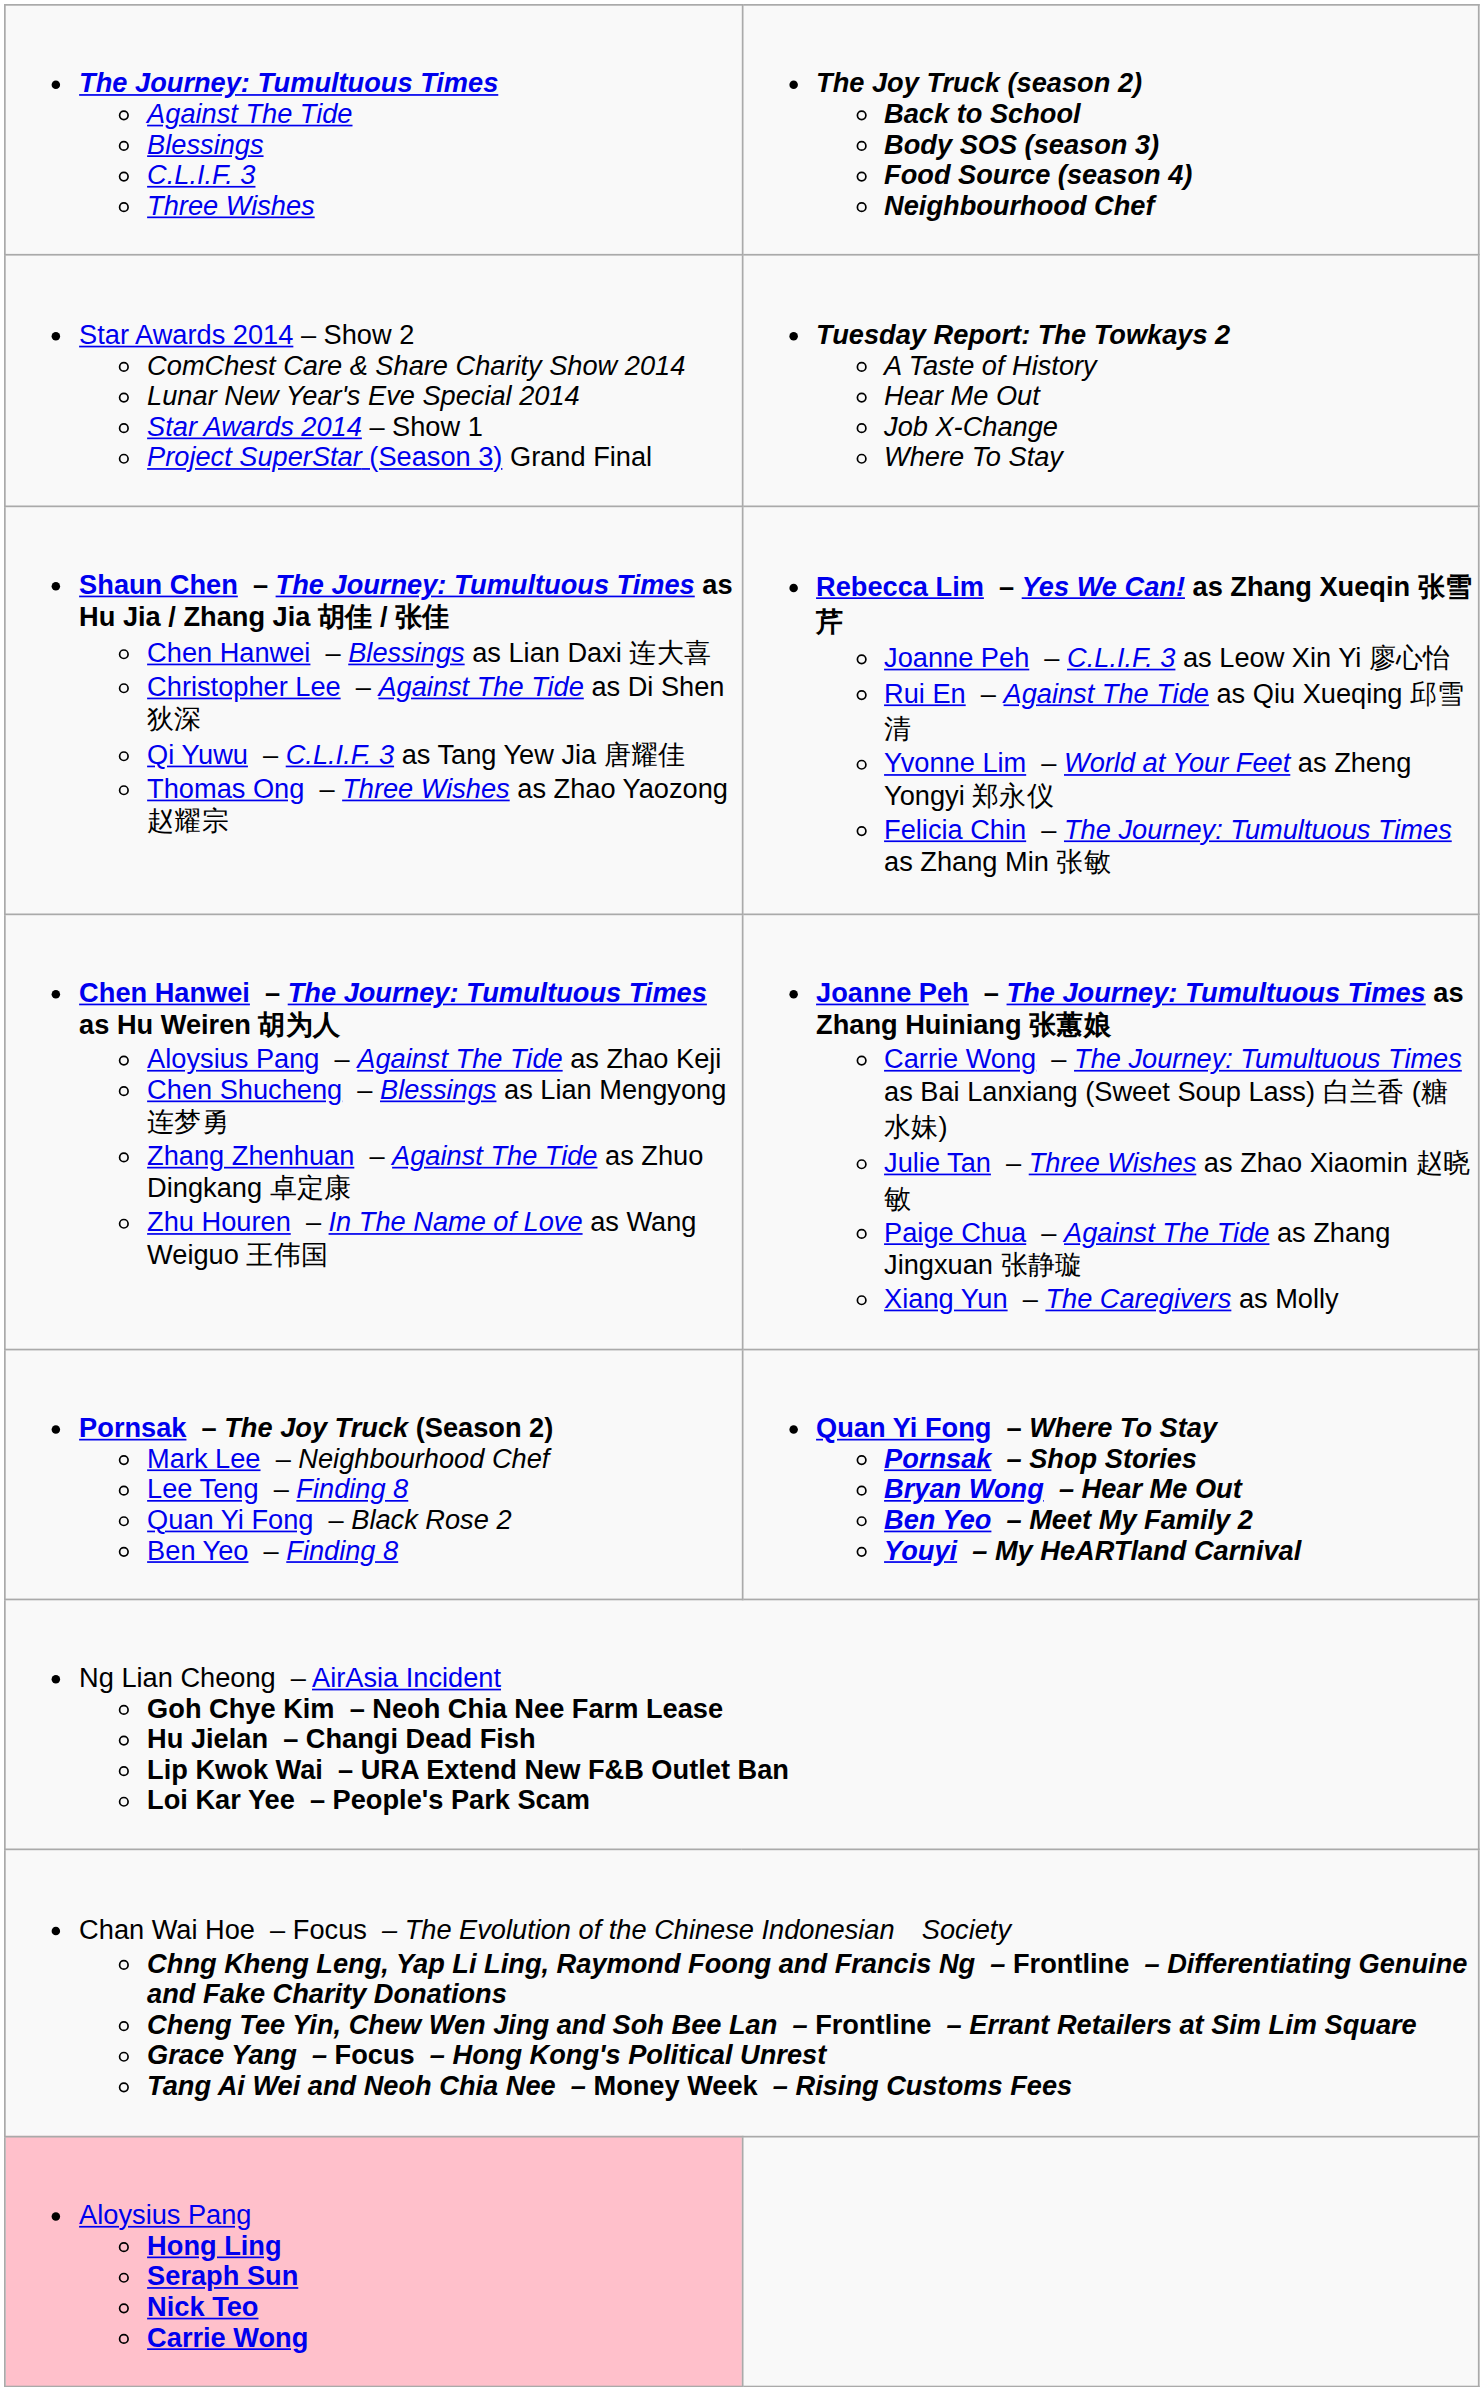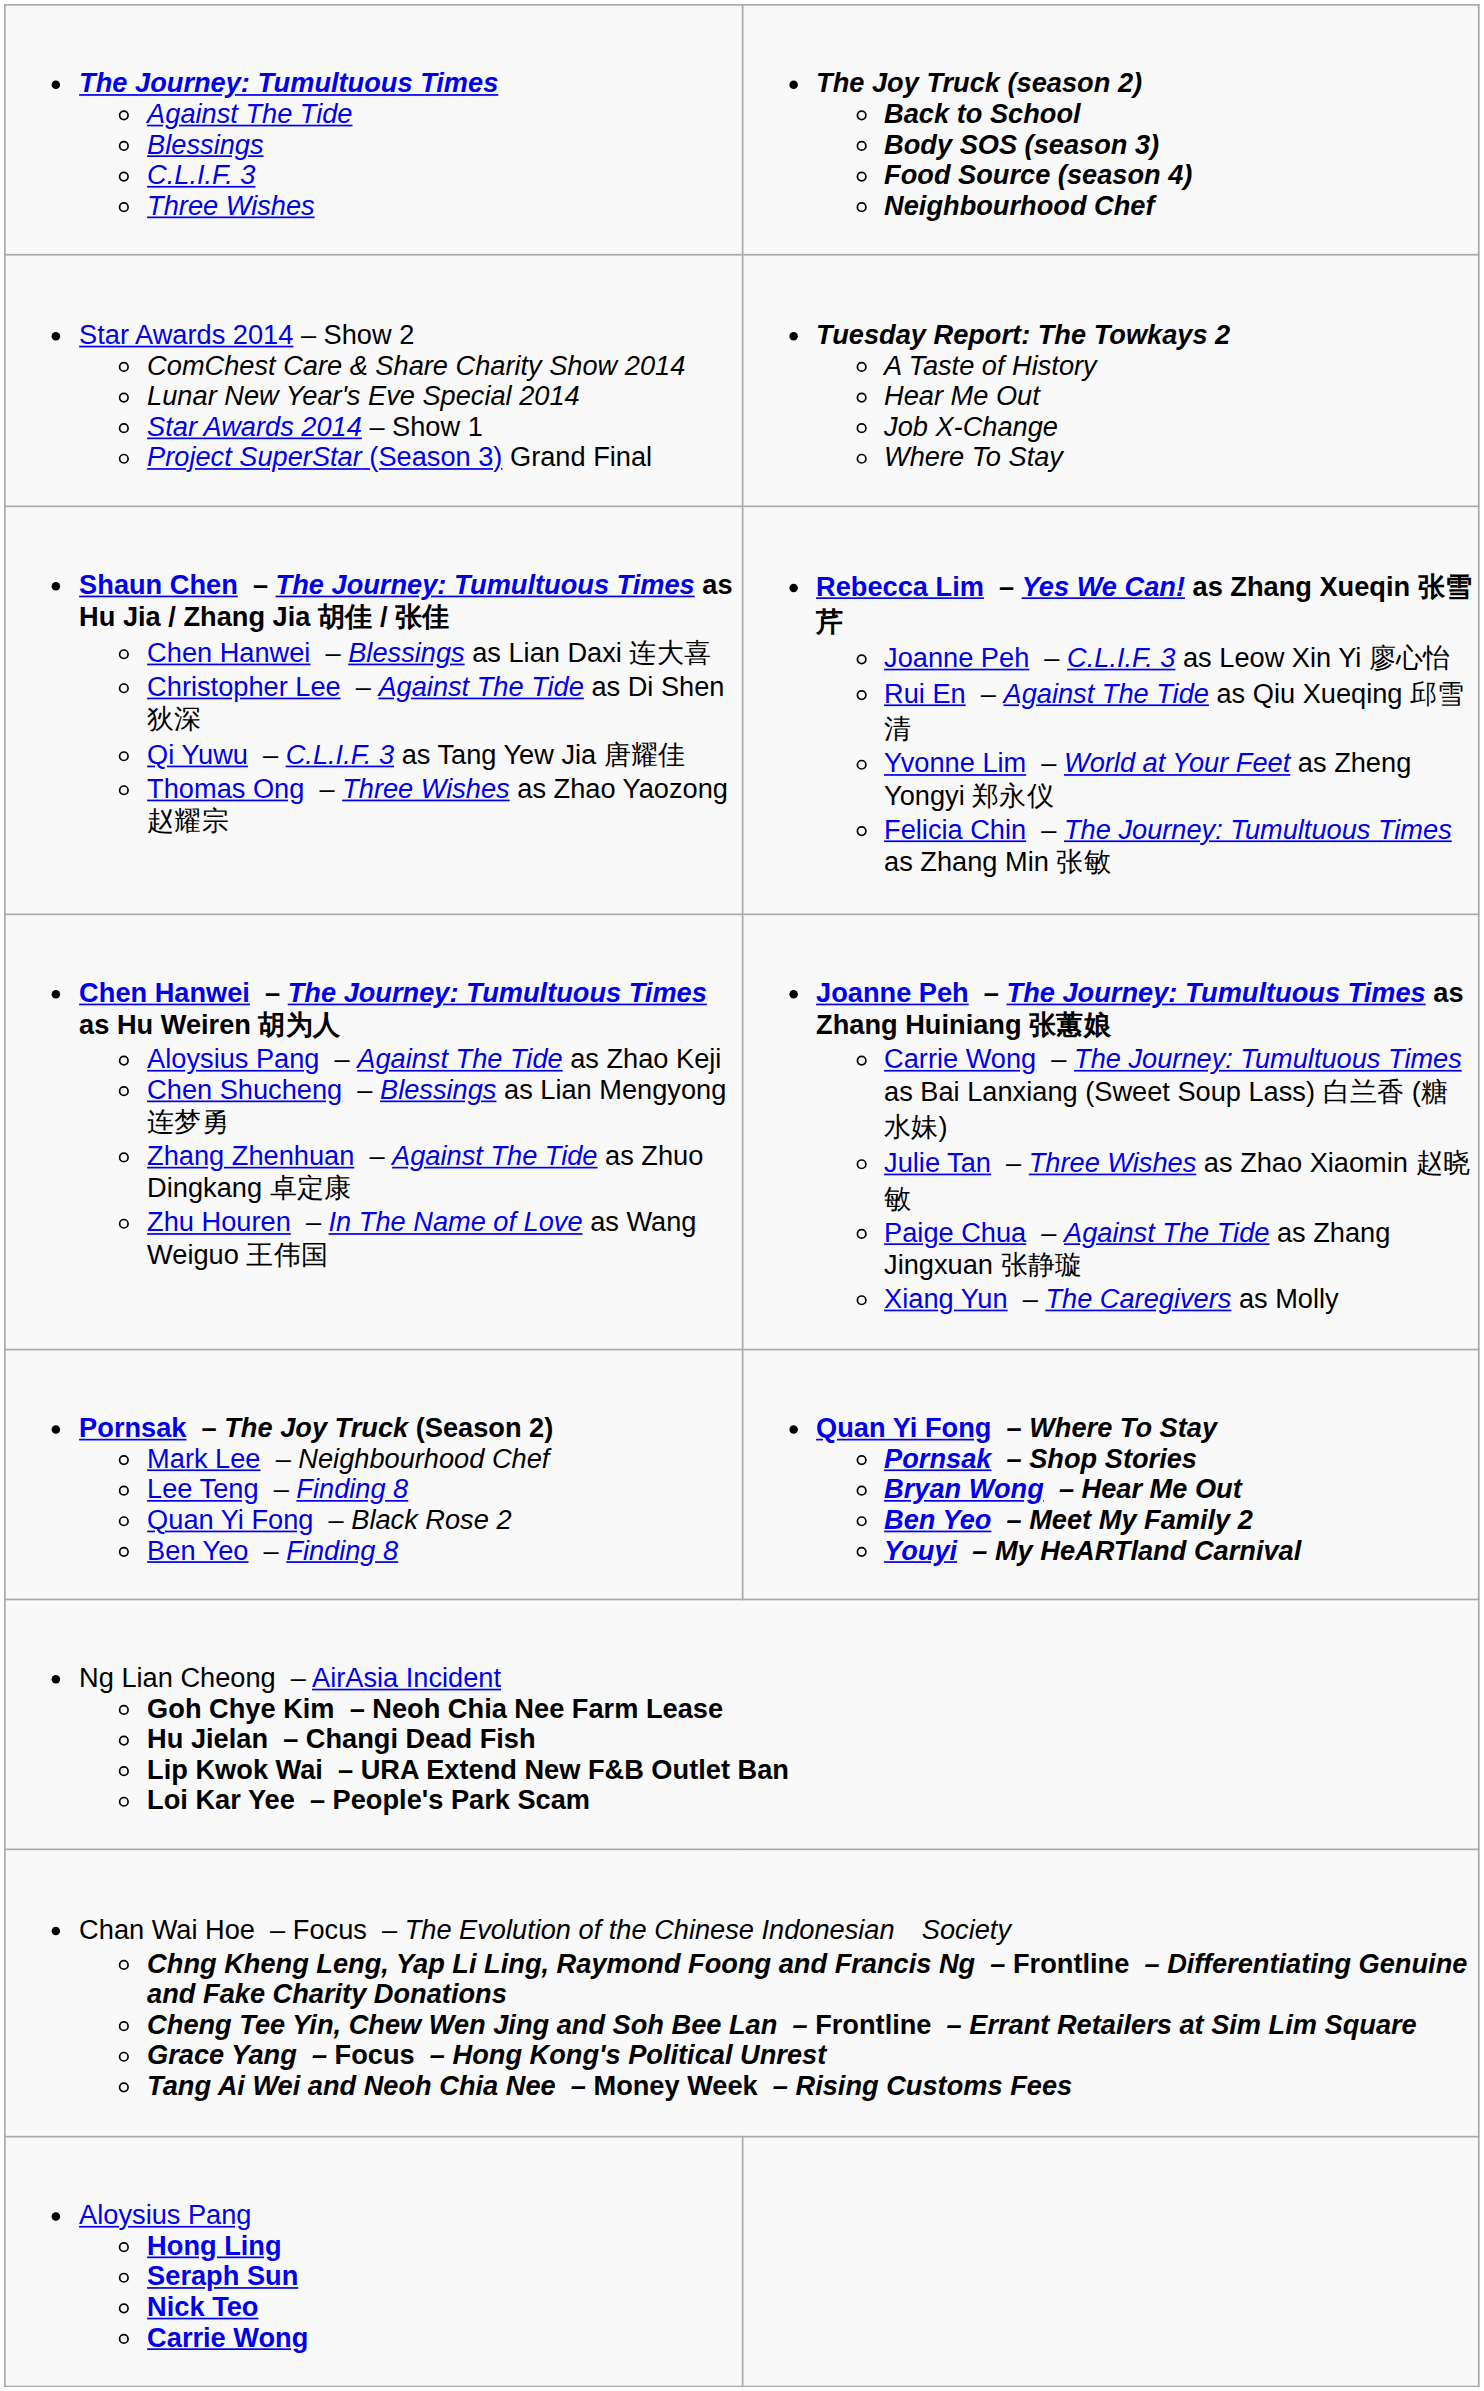(373, 2277) pink background -> (373, 2277) no background
